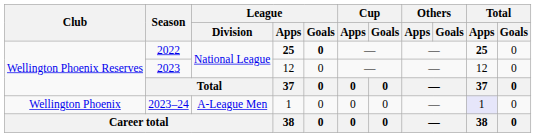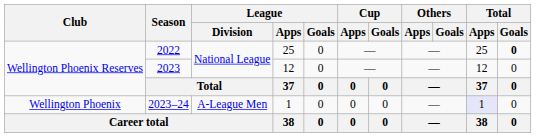(289, 50) bold -> (289, 50) normal
(321, 50) bold -> (321, 50) normal
(482, 50) bold -> (482, 50) normal
(514, 50) normal -> (514, 50) bold
